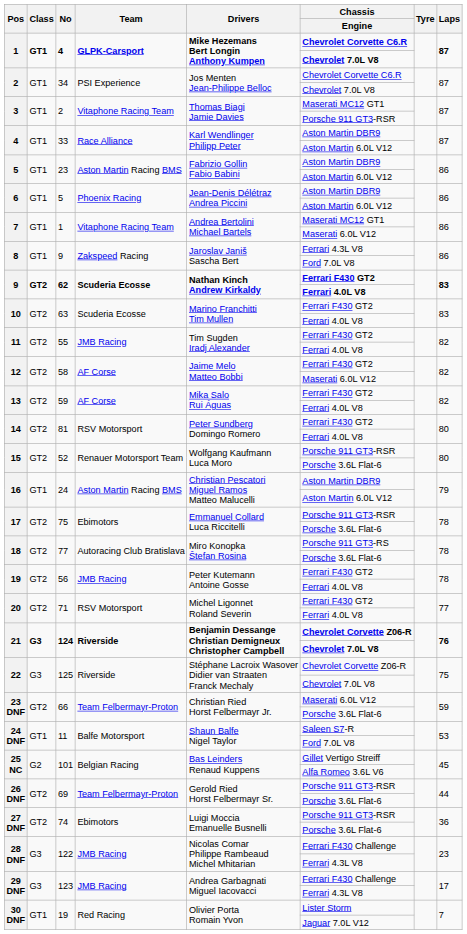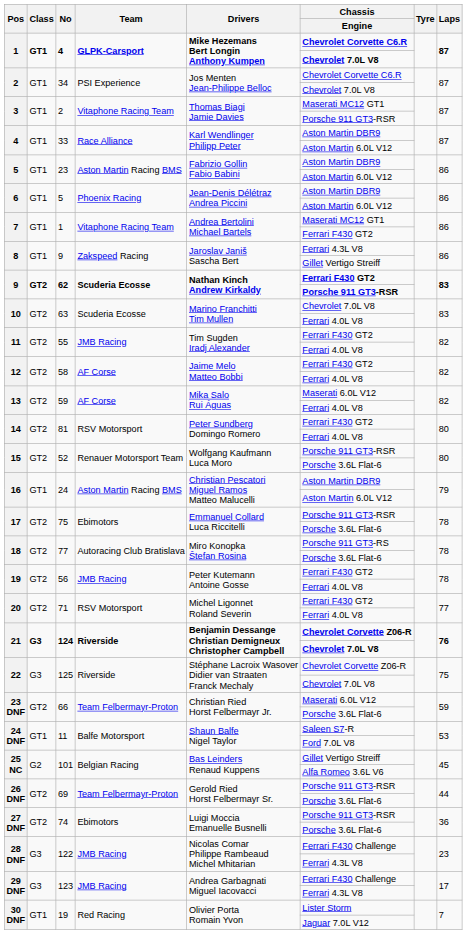(339, 234) Maserati 6.0L V12 -> (338, 234) Ferrari F430 GT2
(328, 263) Ford 7.0L V8 -> (341, 263) Gillet Vertigo Streiff
(334, 292) Ferrari 4.0L V8 -> (350, 292) Porsche 911 GT3-RSR
(338, 306) Ferrari F430 GT2 -> (339, 306) Chevrolet 7.0L V8
(339, 379) Maserati 6.0L V12 -> (333, 379) Ferrari 4.0L V8
(338, 393) Ferrari F430 GT2 -> (339, 393) Maserati 6.0L V12
